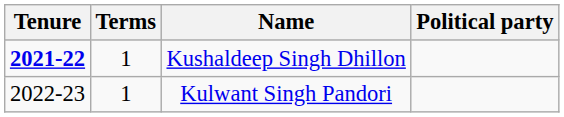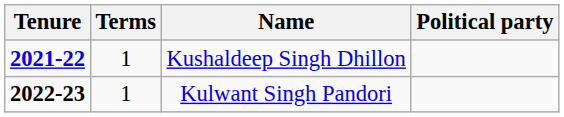(48, 93) normal -> (48, 93) bold
